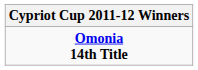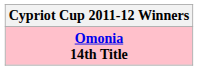(99, 45) no background -> (99, 45) pink background
